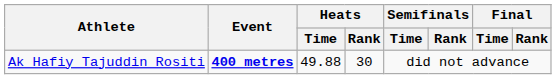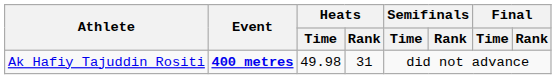(321, 62) 49.88 -> (321, 62) 49.98
(364, 62) 30 -> (364, 62) 31
